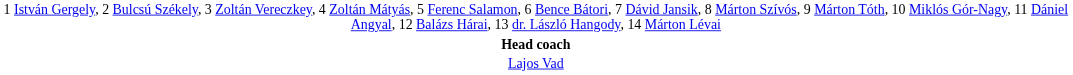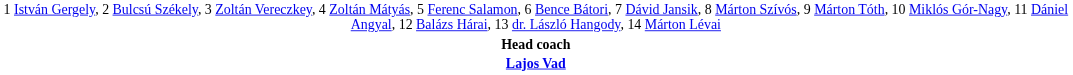(536, 63) normal -> (536, 63) bold
